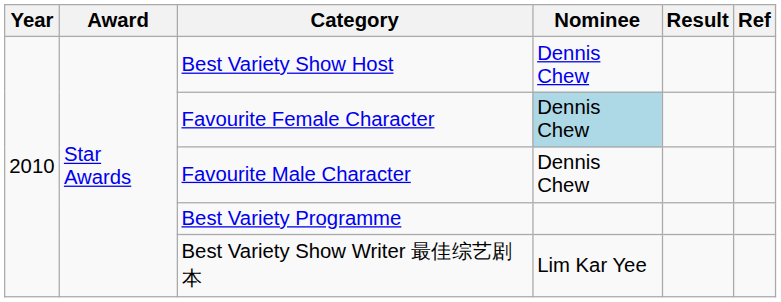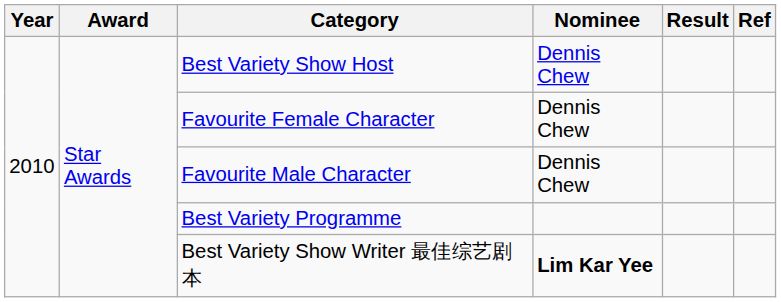(569, 119) lightblue background -> (569, 119) no background
(592, 265) normal -> (595, 265) bold
